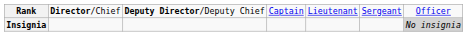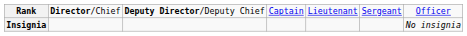(433, 25) lightgrey background -> (433, 25) no background
